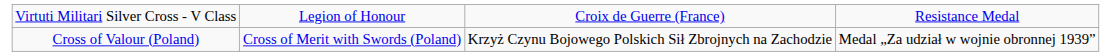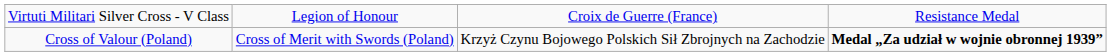(967, 39) normal -> (967, 39) bold
